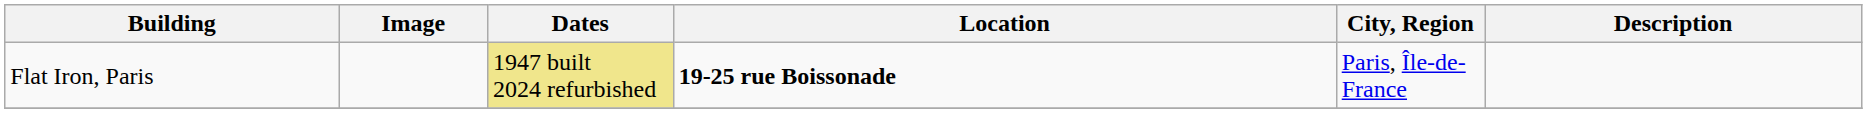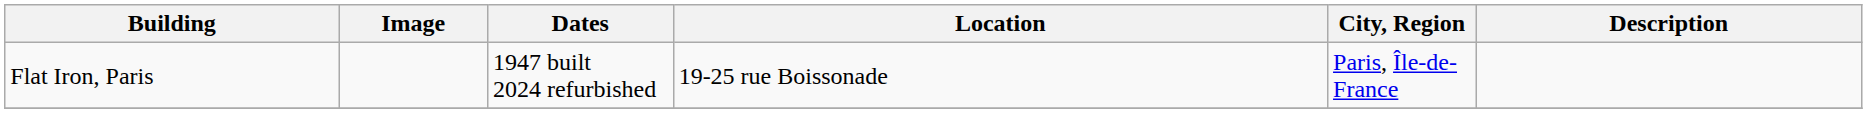(575, 75) khaki background -> (575, 75) no background
(787, 75) bold -> (783, 75) normal
